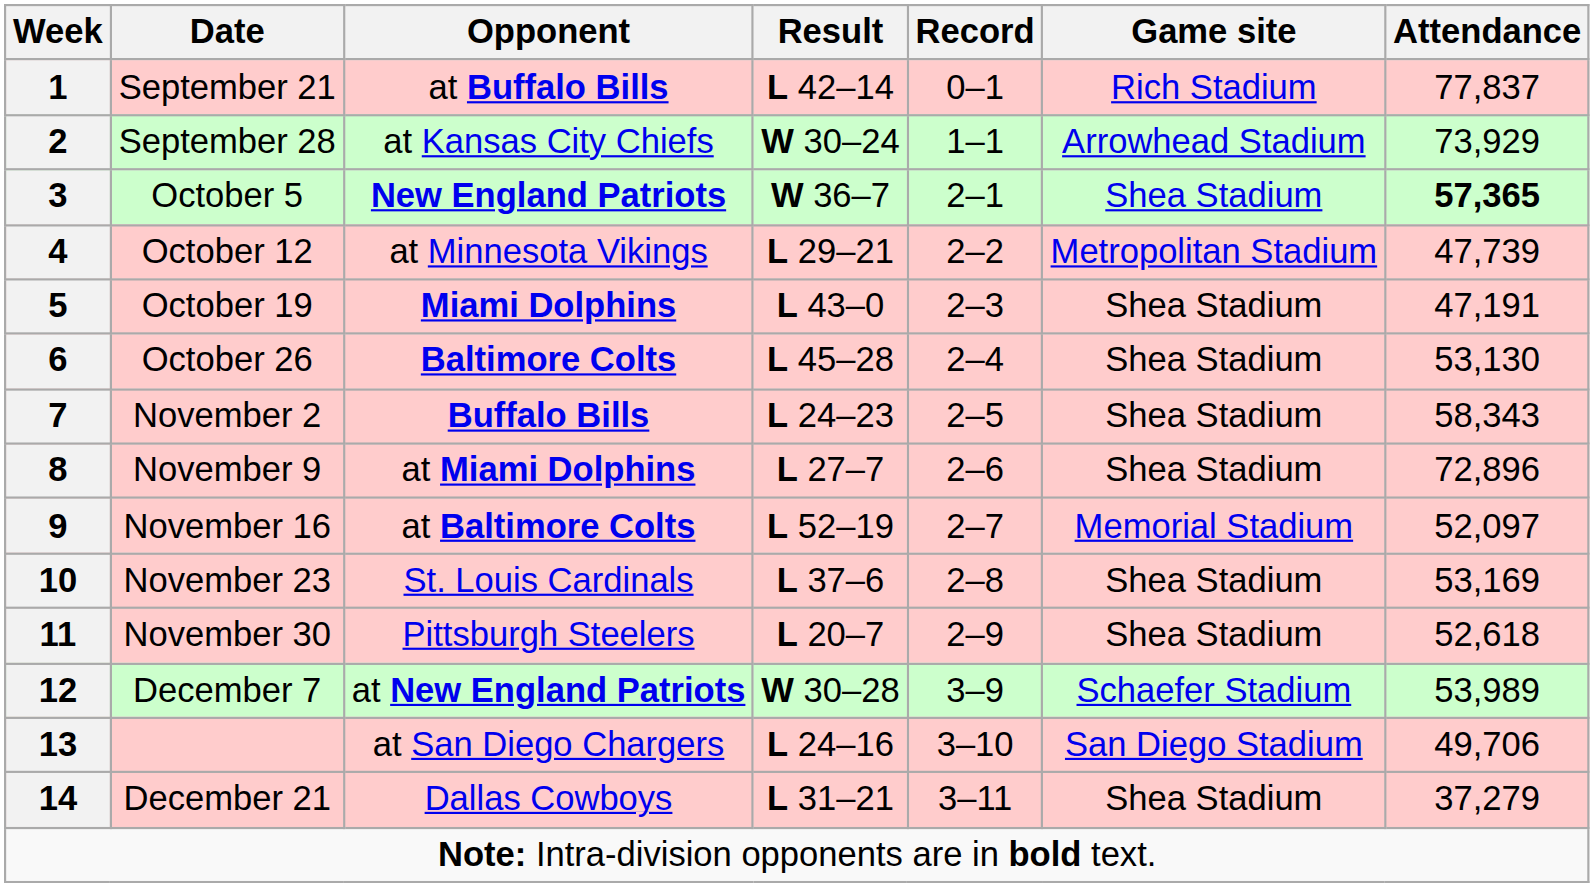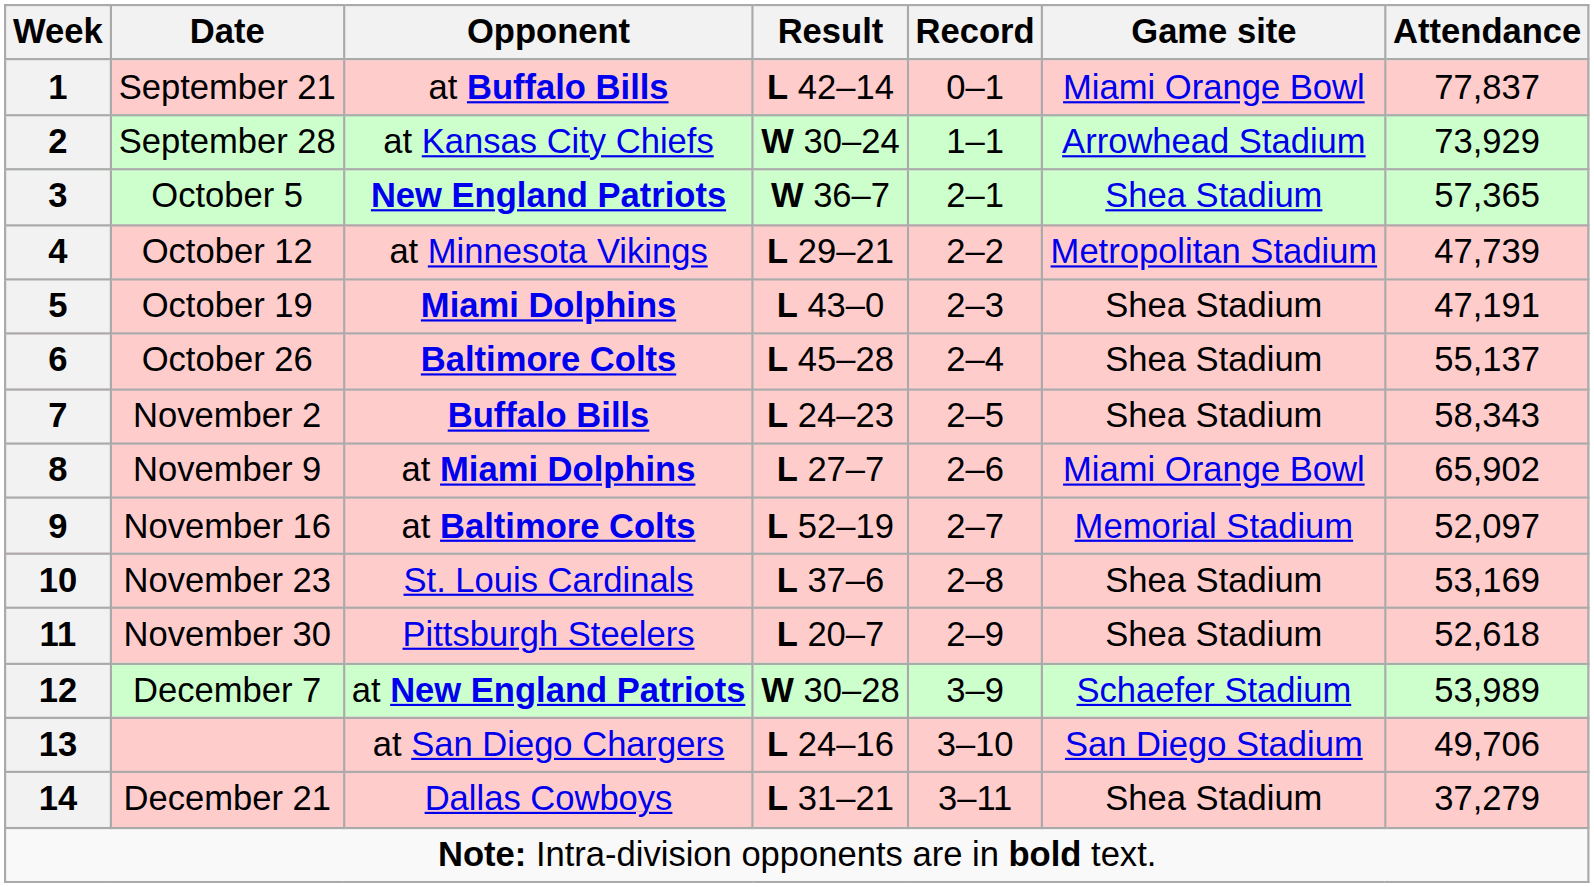(1214, 86) Rich Stadium -> (1214, 86) Miami Orange Bowl
(1487, 196) bold -> (1487, 196) normal
(1487, 360) 53,130 -> (1487, 360) 55,137
(1214, 470) Shea Stadium -> (1214, 470) Miami Orange Bowl
(1487, 470) 72,896 -> (1487, 470) 65,902
